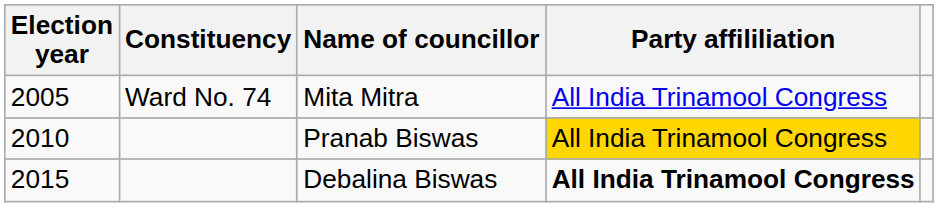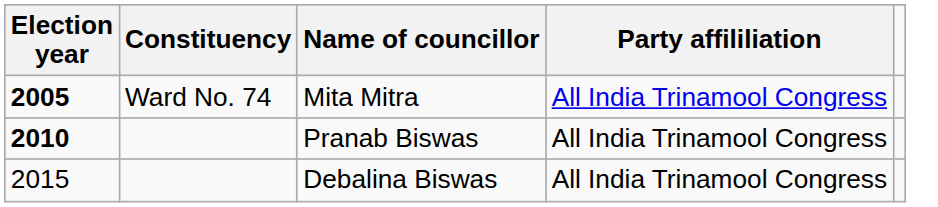(40, 96) normal -> (40, 96) bold
(40, 138) normal -> (40, 138) bold
(719, 138) gold background -> (719, 138) no background
(733, 179) bold -> (719, 179) normal
